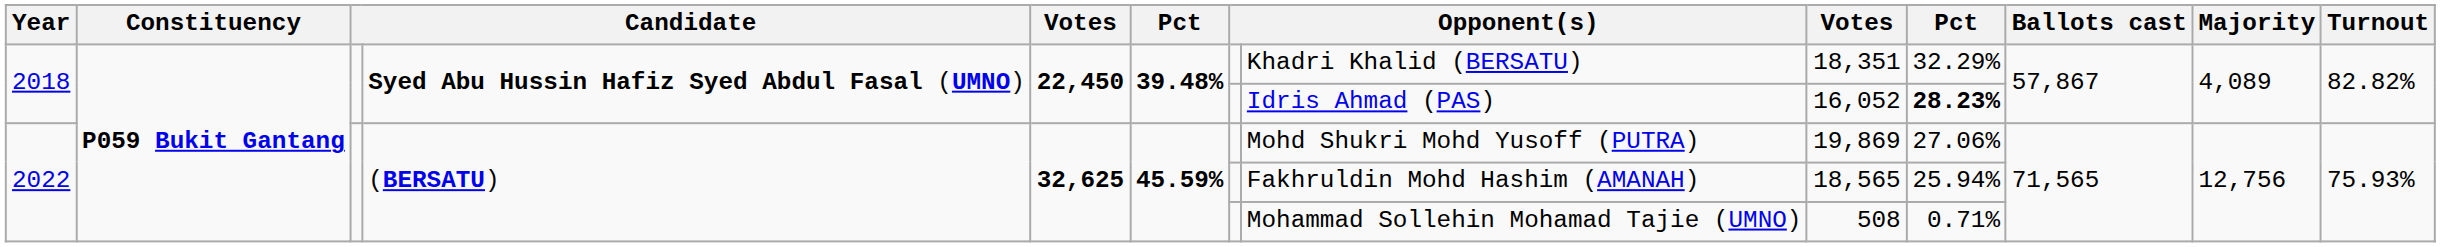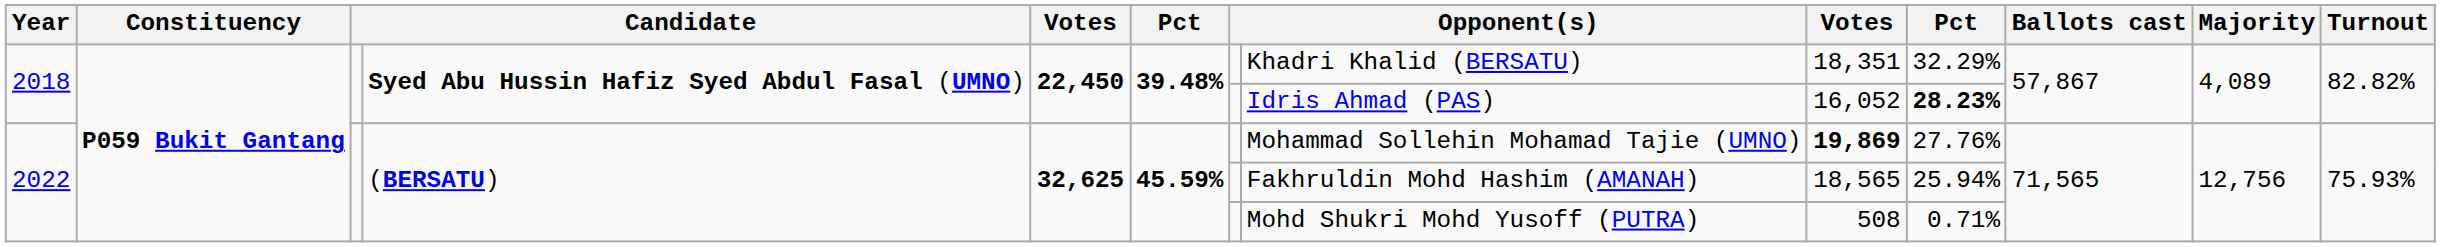(1473, 142) Mohd Shukri Mohd Yusoff (PUTRA) -> (1524, 142) Mohammad Sollehin Mohamad Tajie (UMNO)
(1857, 142) normal -> (1857, 142) bold
(1956, 142) 27.06% -> (1956, 142) 27.76%
(1524, 221) Mohammad Sollehin Mohamad Tajie (UMNO) -> (1473, 221) Mohd Shukri Mohd Yusoff (PUTRA)
